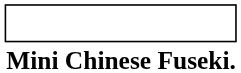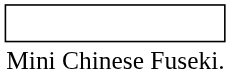(121, 61) bold -> (115, 61) normal
